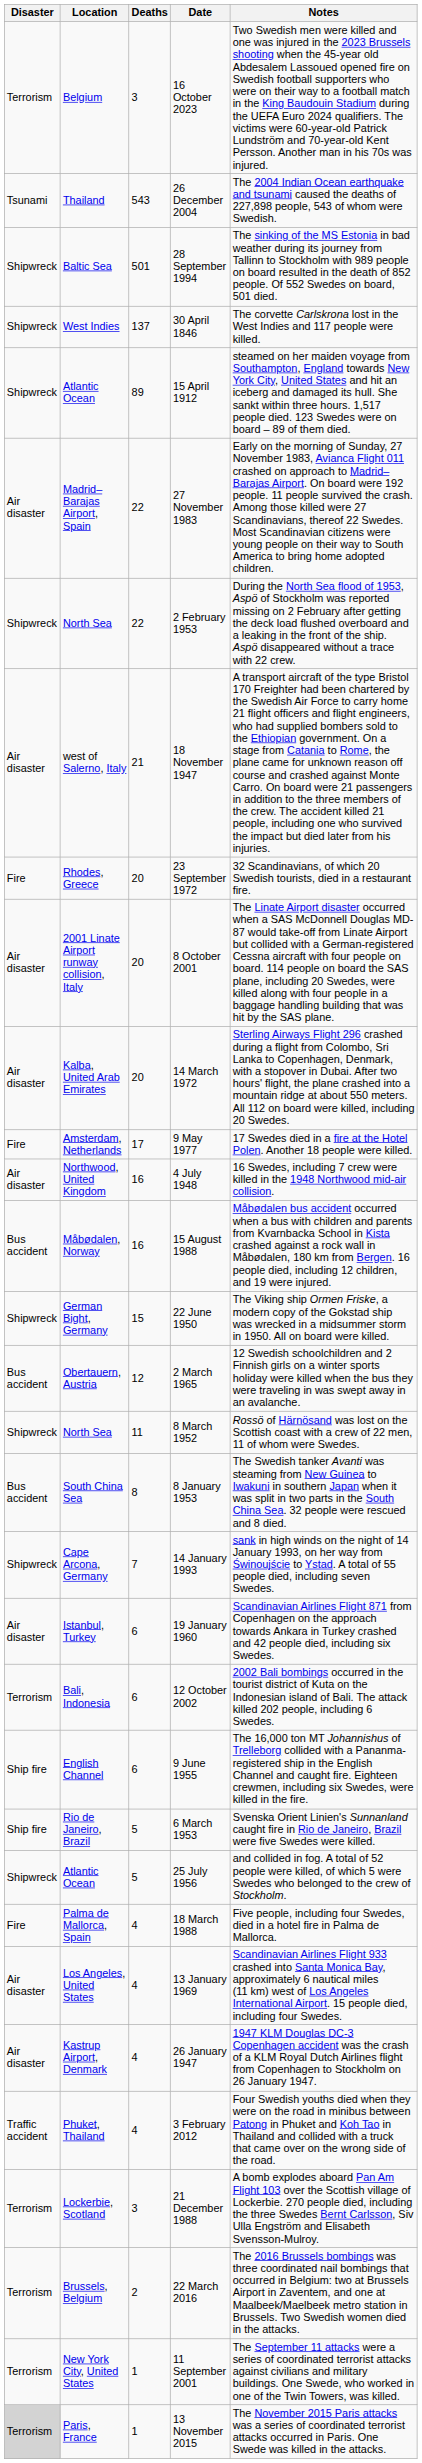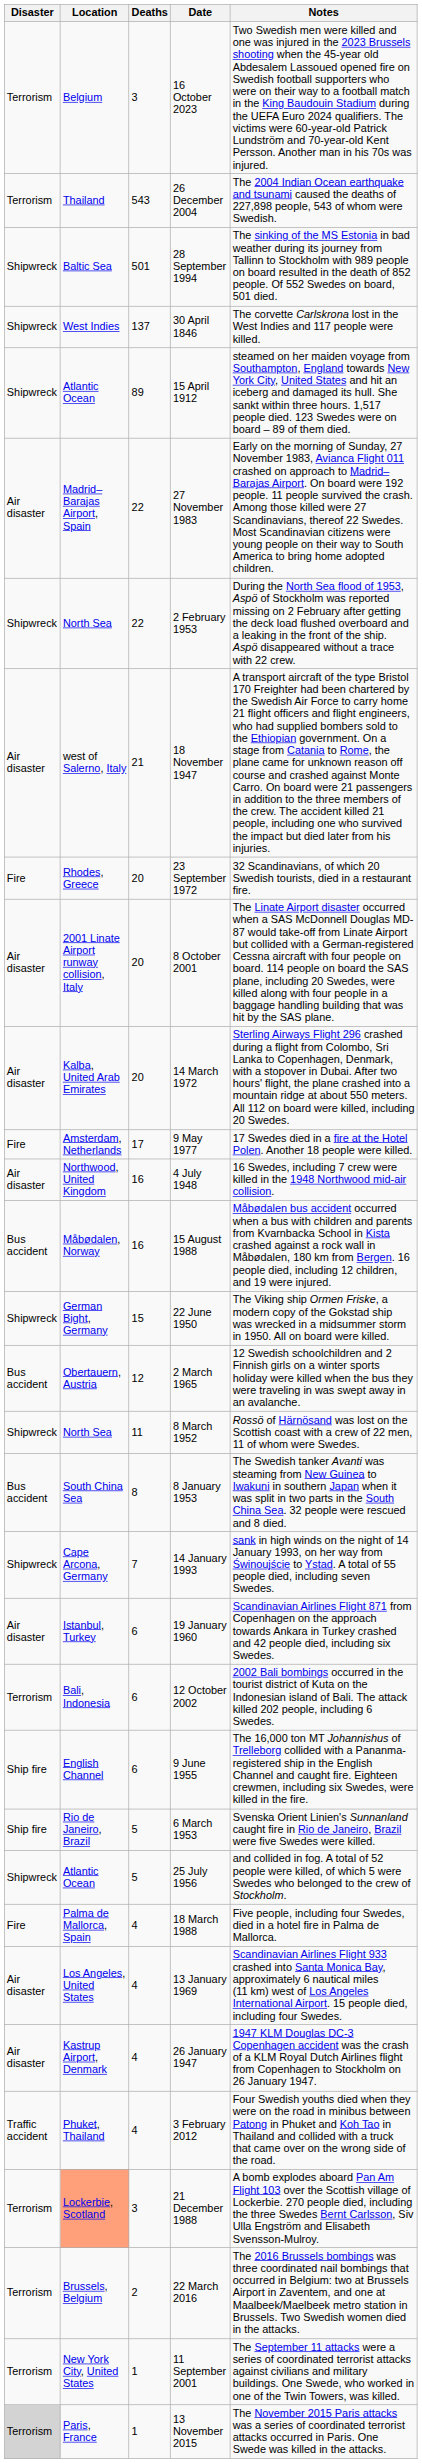(27, 200) Tsunami -> (30, 200) Terrorism
(88, 2208) no background -> (88, 2208) lightsalmon background
